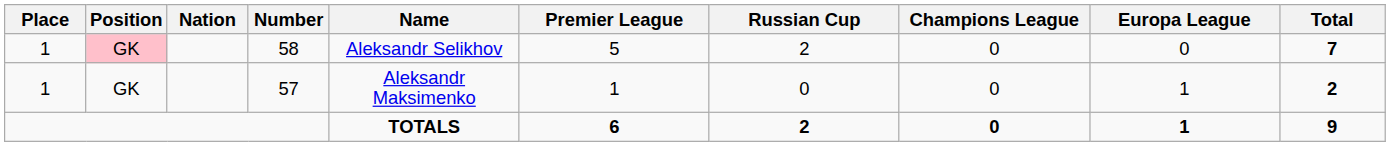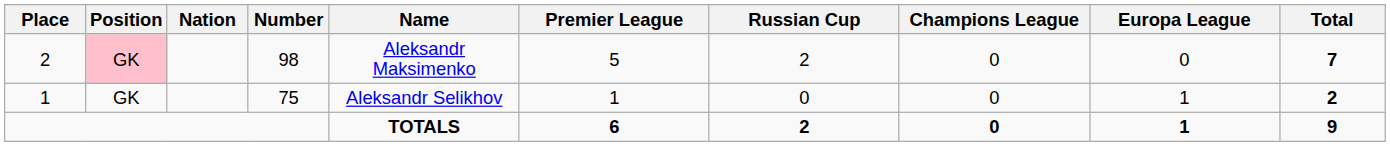(45, 48) 1 -> (45, 59) 2
(289, 48) 58 -> (289, 59) 98
(424, 48) Aleksandr Selikhov -> (424, 59) Aleksandr Maksimenko
(289, 88) 57 -> (289, 98) 75
(424, 88) Aleksandr Maksimenko -> (424, 98) Aleksandr Selikhov
